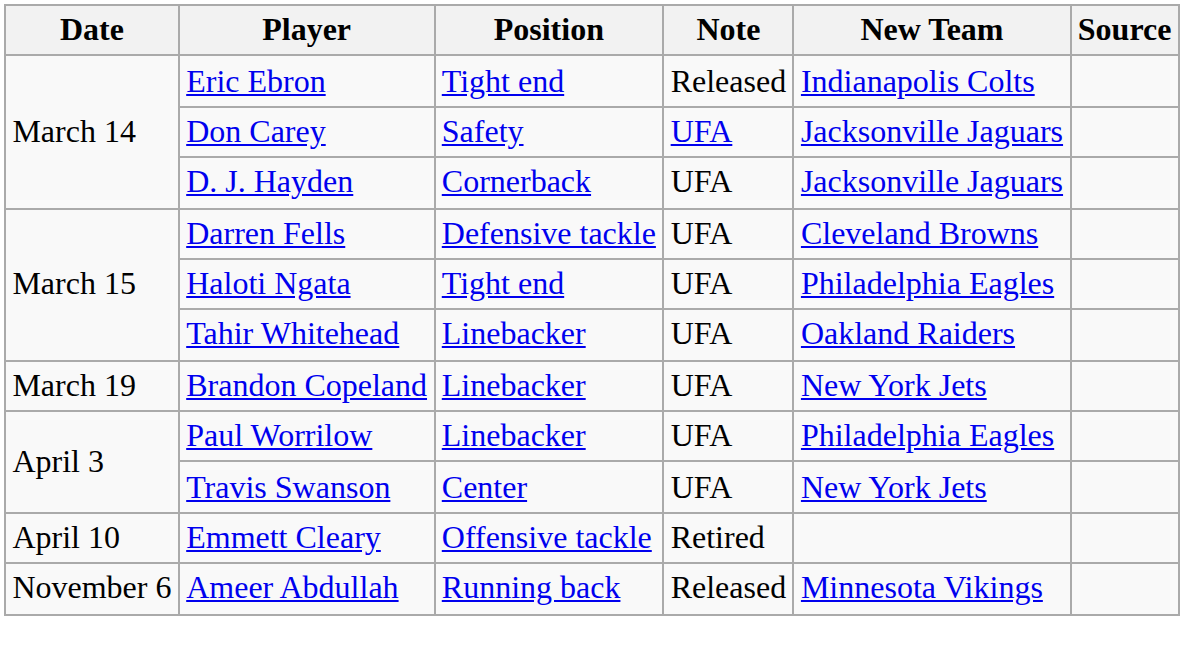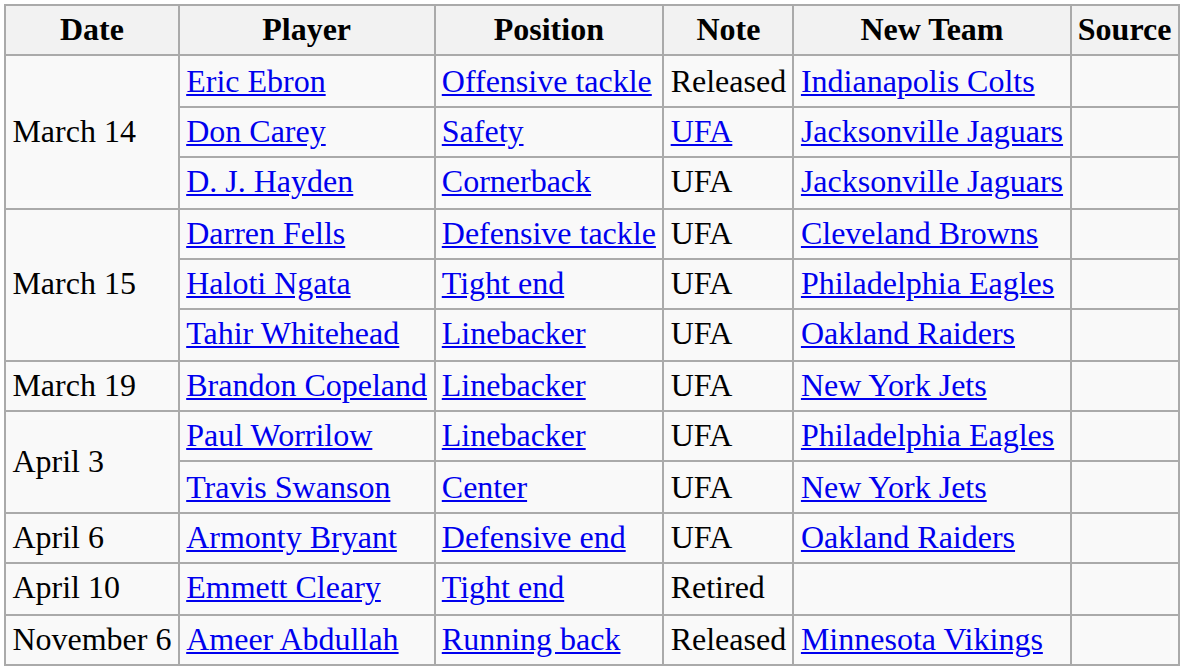(503, 80) Tight end -> (547, 80) Offensive tackle
+ row: (292, 537)
(547, 537) Offensive tackle -> (503, 588) Tight end
